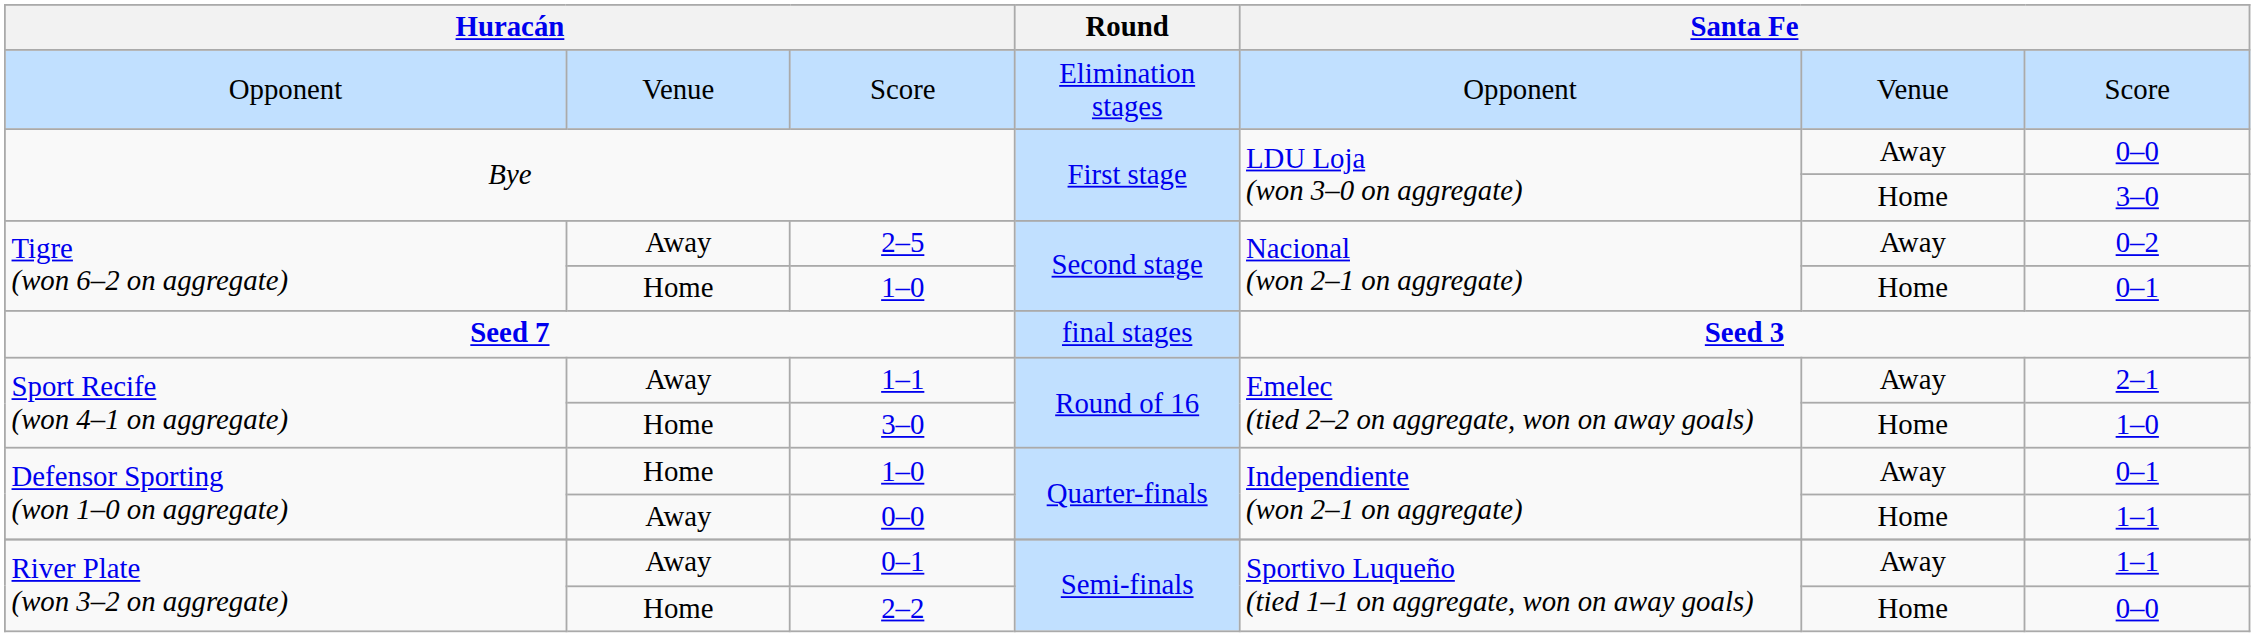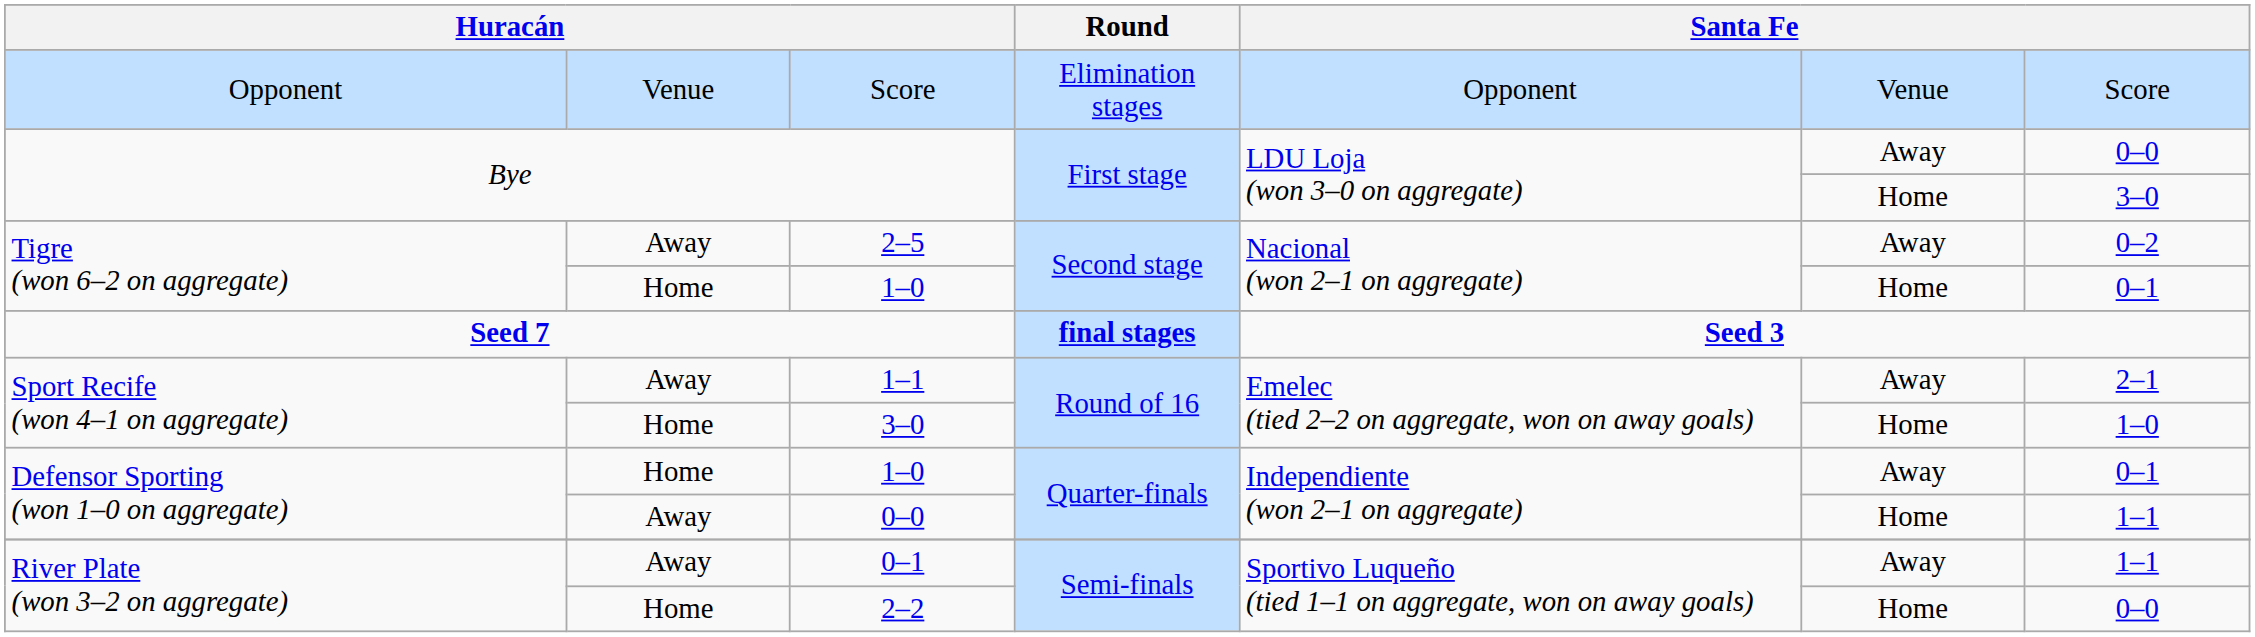(1127, 333) normal -> (1127, 333) bold
